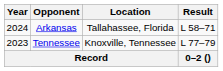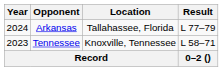(198, 27) L 58–71 -> (198, 27) L 77–79
(198, 43) L 77–79 -> (198, 43) L 58–71
